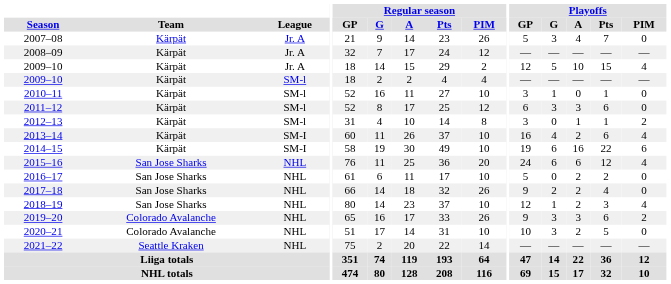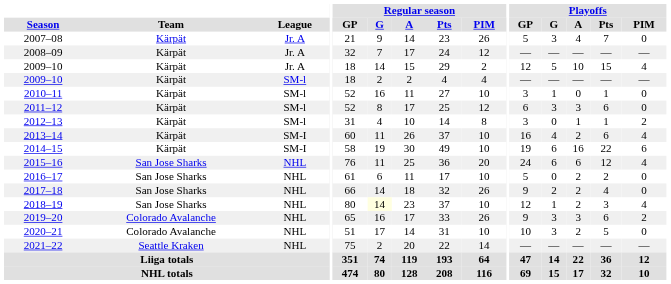(380, 204) no background -> (380, 204) lightyellow background
